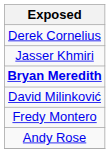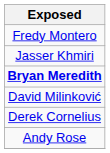(55, 35) Derek Cornelius -> (55, 35) Fredy Montero
(55, 117) Fredy Montero -> (55, 117) Derek Cornelius
